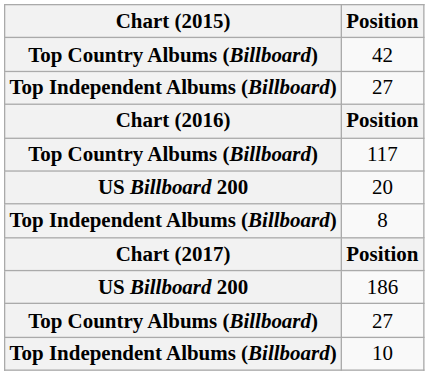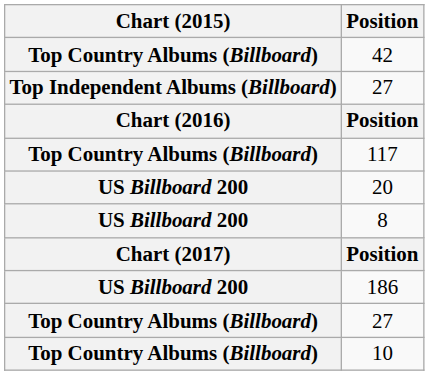(173, 220) Top Independent Albums (Billboard) -> (173, 220) US Billboard 200
(173, 353) Top Independent Albums (Billboard) -> (173, 353) Top Country Albums (Billboard)
